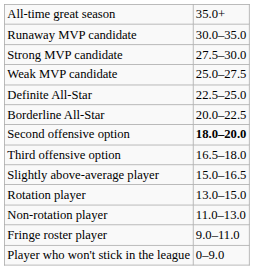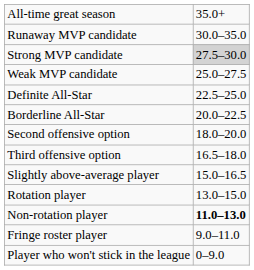(221, 54) no background -> (221, 54) lightgrey background
(221, 134) bold -> (221, 134) normal
(221, 214) normal -> (221, 214) bold
